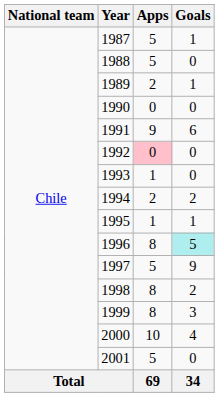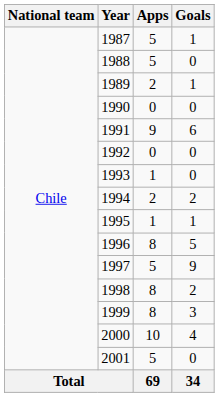(153, 152) pink background -> (153, 152) no background
(193, 244) paleturquoise background -> (193, 244) no background
